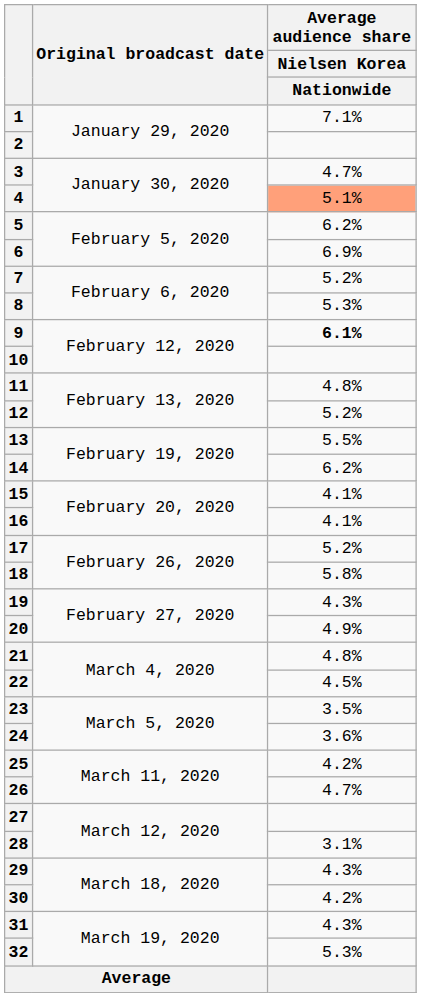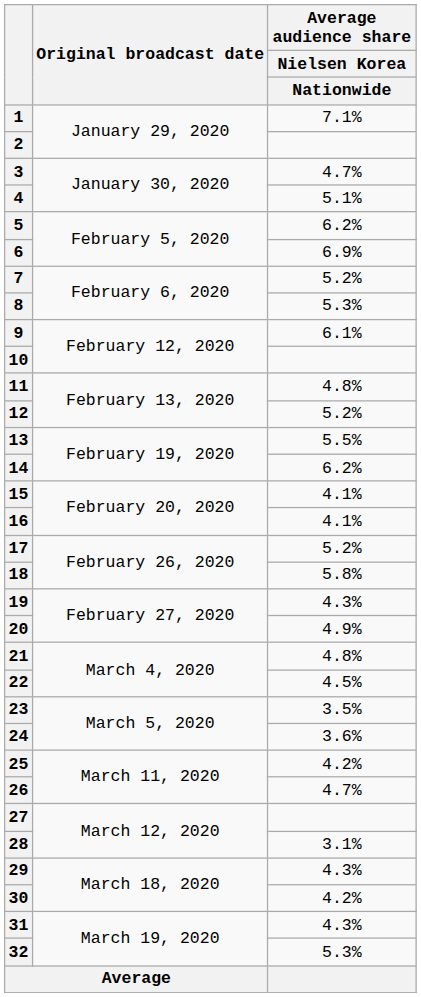(342, 199) lightsalmon background -> (342, 199) no background
(342, 333) bold -> (342, 333) normal
